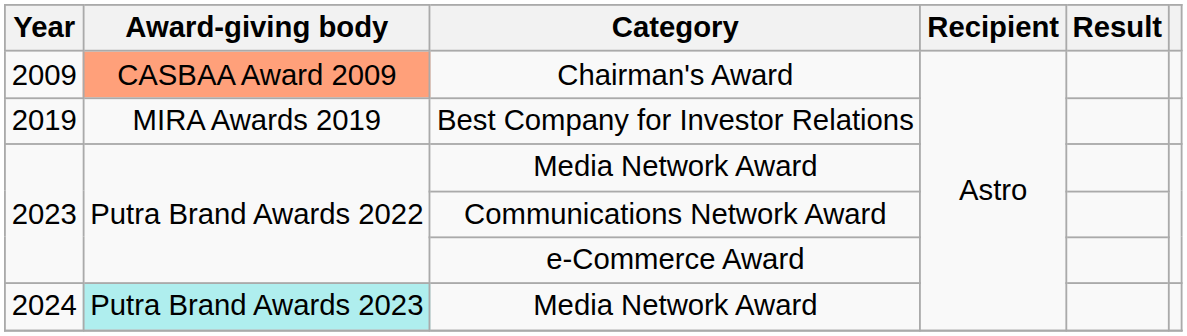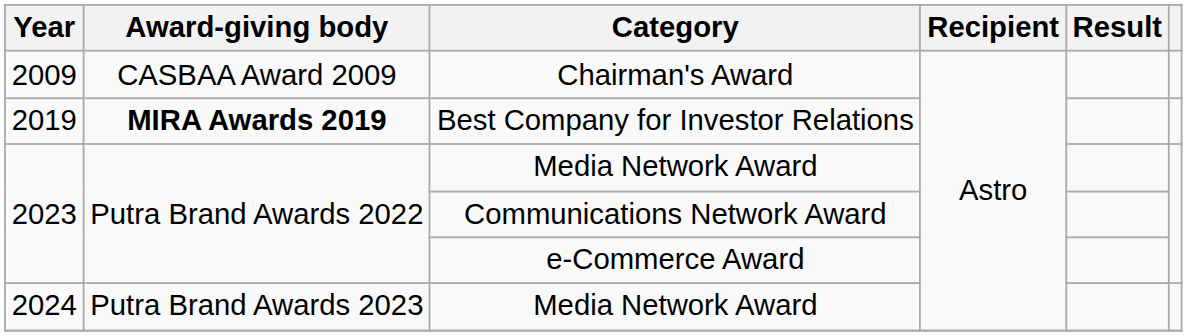(257, 74) lightsalmon background -> (257, 74) no background
(257, 120) normal -> (257, 120) bold
(257, 306) paleturquoise background -> (257, 306) no background
